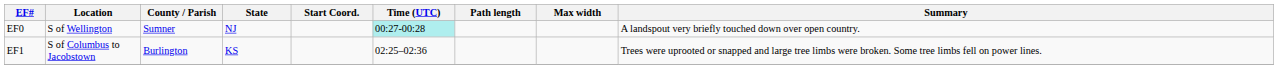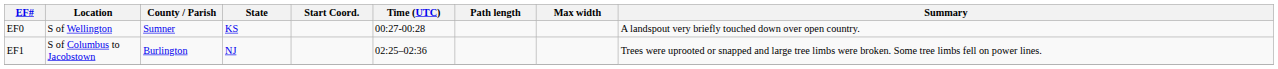(231, 28) NJ -> (232, 28) KS
(400, 28) paleturquoise background -> (400, 28) no background
(232, 50) KS -> (231, 50) NJ
